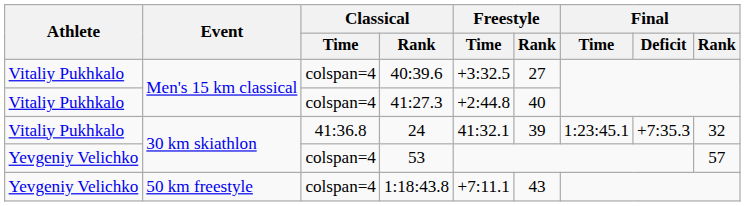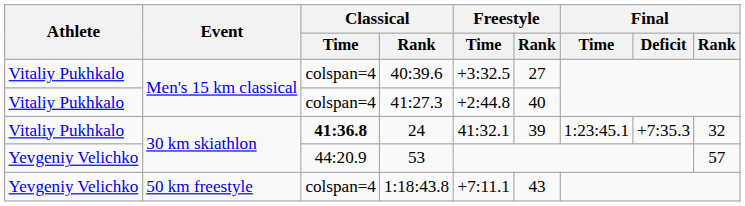(341, 130) normal -> (341, 130) bold
(341, 158) colspan=4 -> (341, 158) 44:20.9
